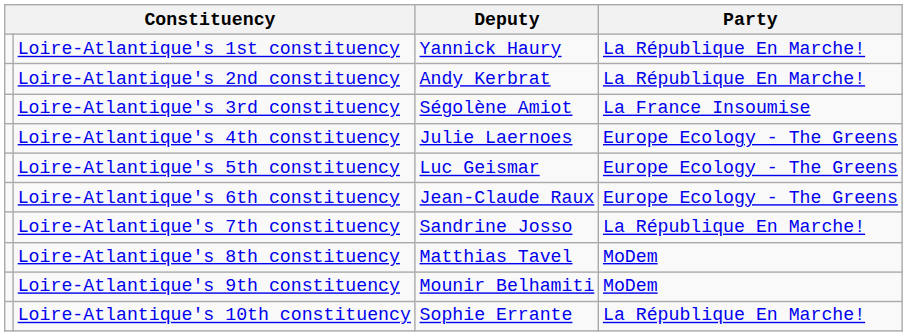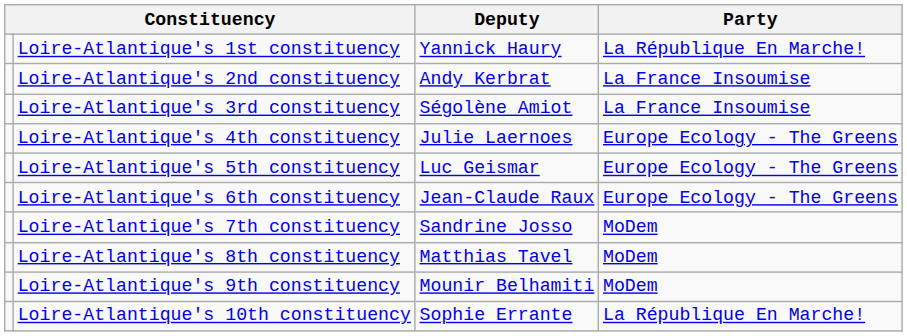(734, 79) La République En Marche! -> (707, 79) La France Insoumise
(734, 227) La République En Marche! -> (630, 227) MoDem
